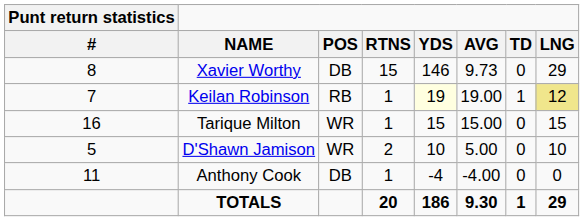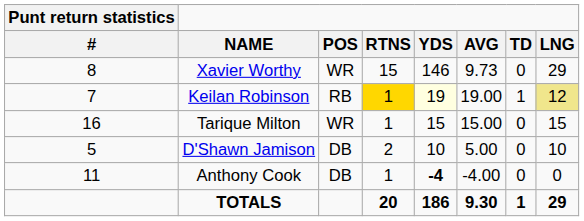(340, 70) DB -> (340, 70) WR
(388, 96) no background -> (388, 96) gold background
(340, 149) WR -> (340, 149) DB
(436, 176) normal -> (436, 176) bold
